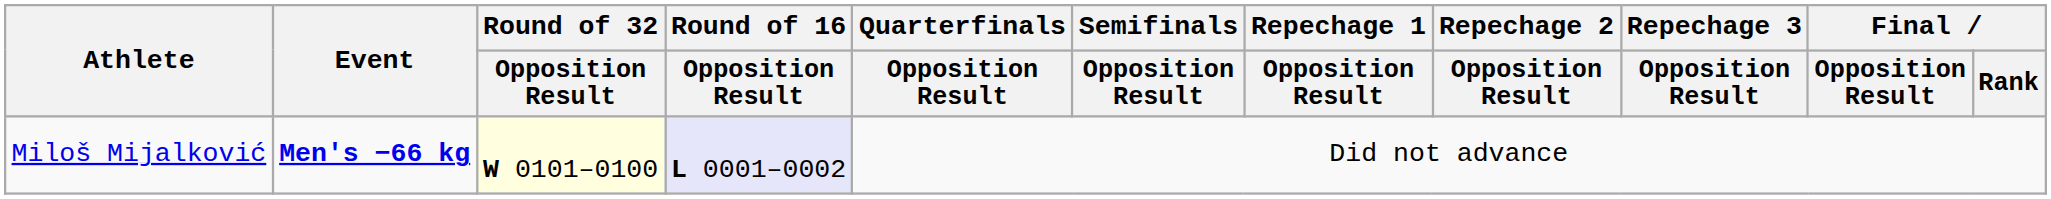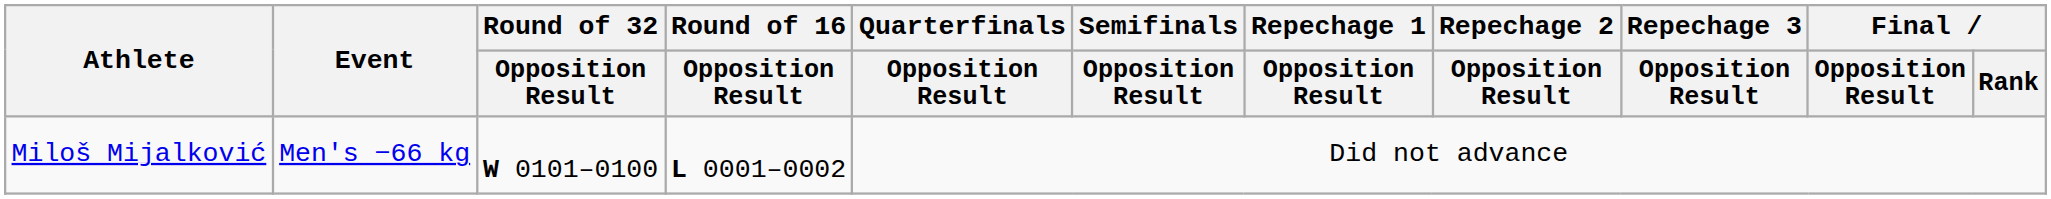(375, 154) bold -> (375, 154) normal
(571, 170) lightyellow background -> (571, 170) no background
(759, 170) lavender background -> (759, 170) no background
